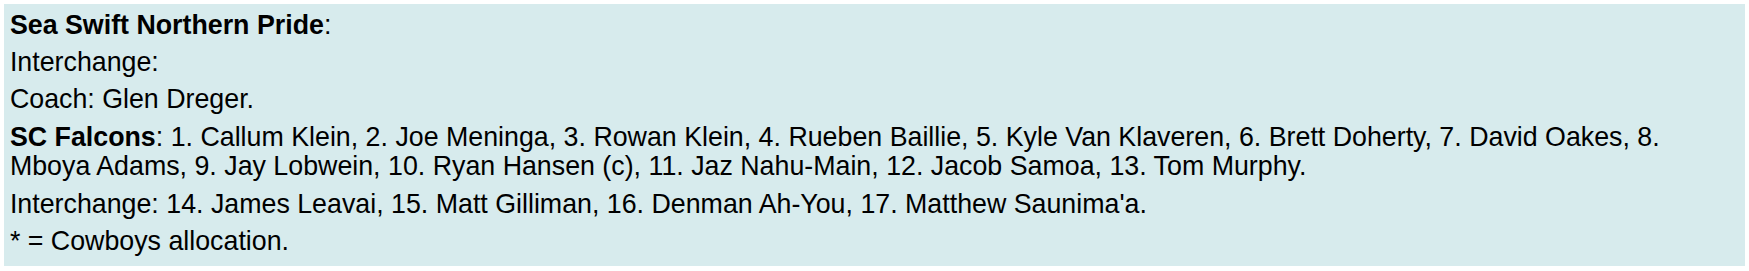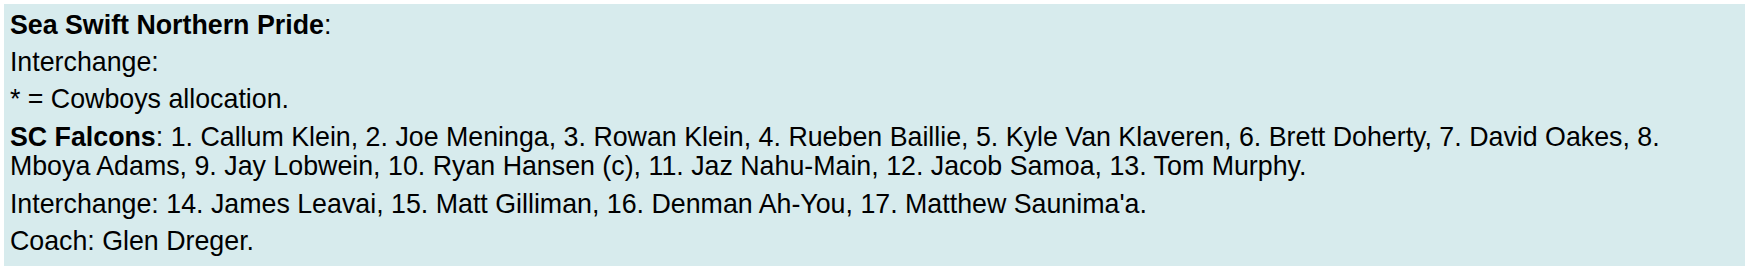(132, 100) Coach: Glen Dreger. -> (149, 100) * = Cowboys allocation.
(149, 241) * = Cowboys allocation. -> (132, 241) Coach: Glen Dreger.
